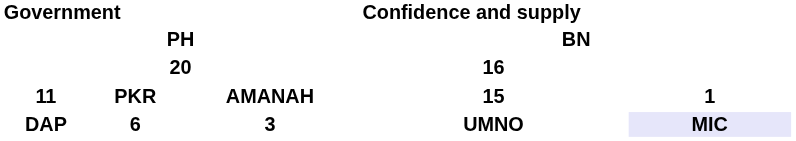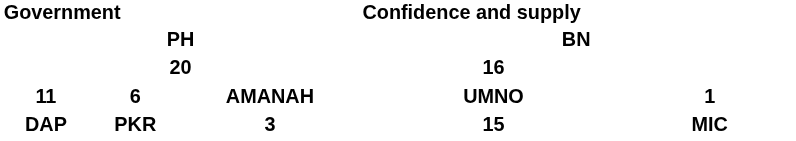(135, 97) PKR -> (135, 97) 6
(493, 97) 15 -> (493, 97) UMNO
(135, 124) 6 -> (135, 124) PKR
(493, 124) UMNO -> (493, 124) 15
(710, 124) lavender background -> (710, 124) no background
